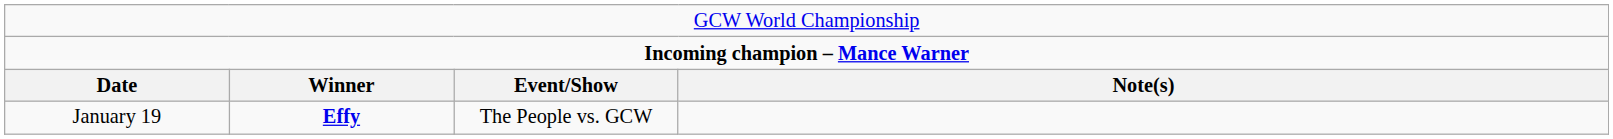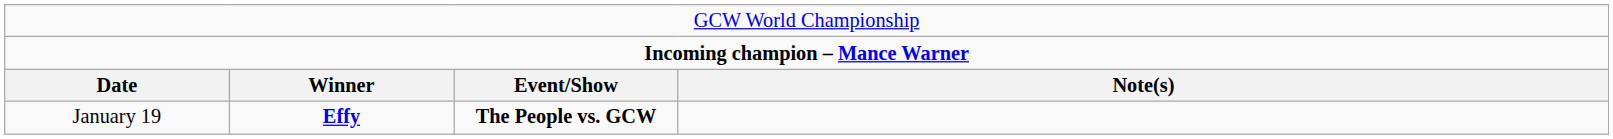(566, 117) normal -> (566, 117) bold
